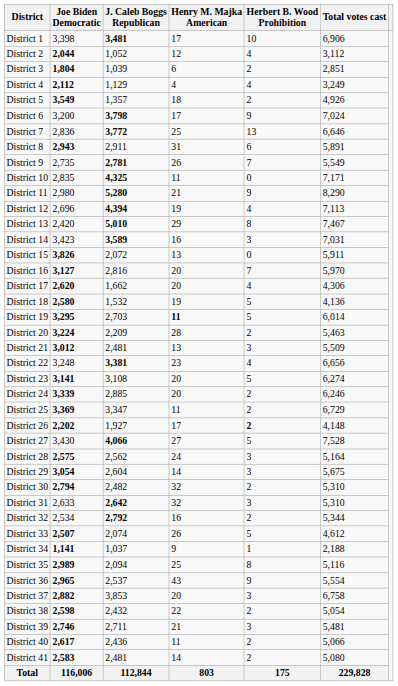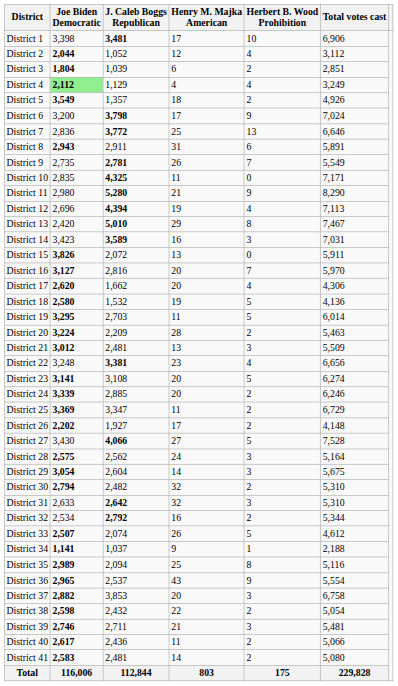(63, 85) no background -> (63, 85) lightgreen background
(176, 317) bold -> (176, 317) normal
(249, 425) bold -> (249, 425) normal
